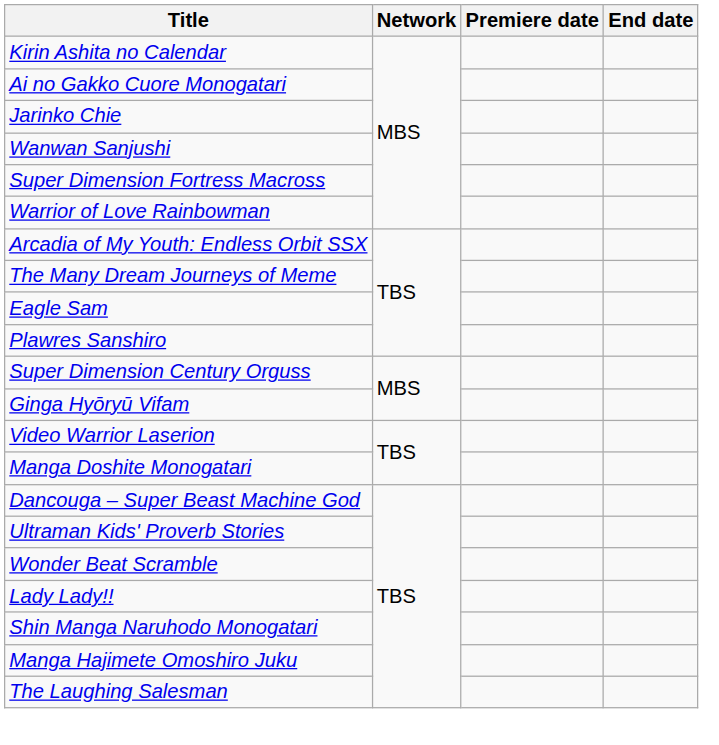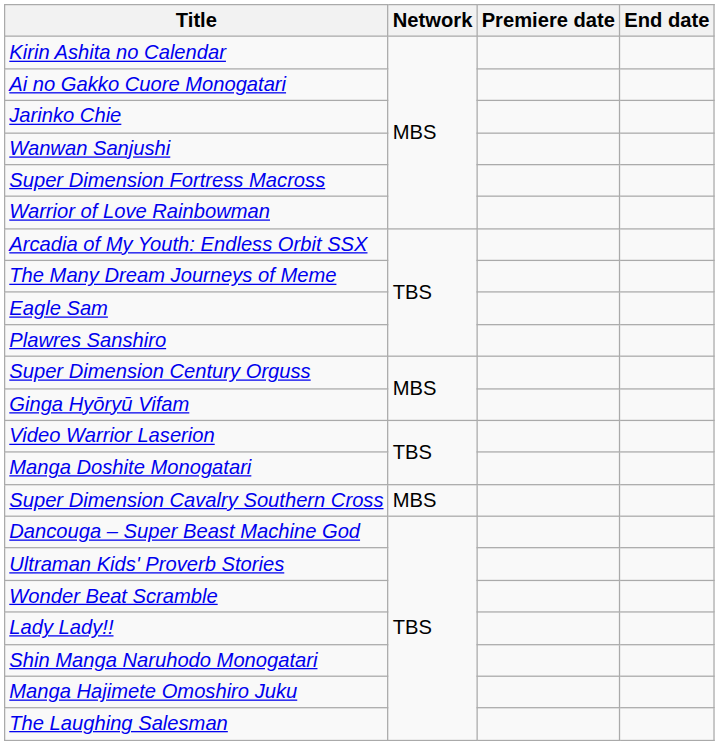+ row: (196, 500)
